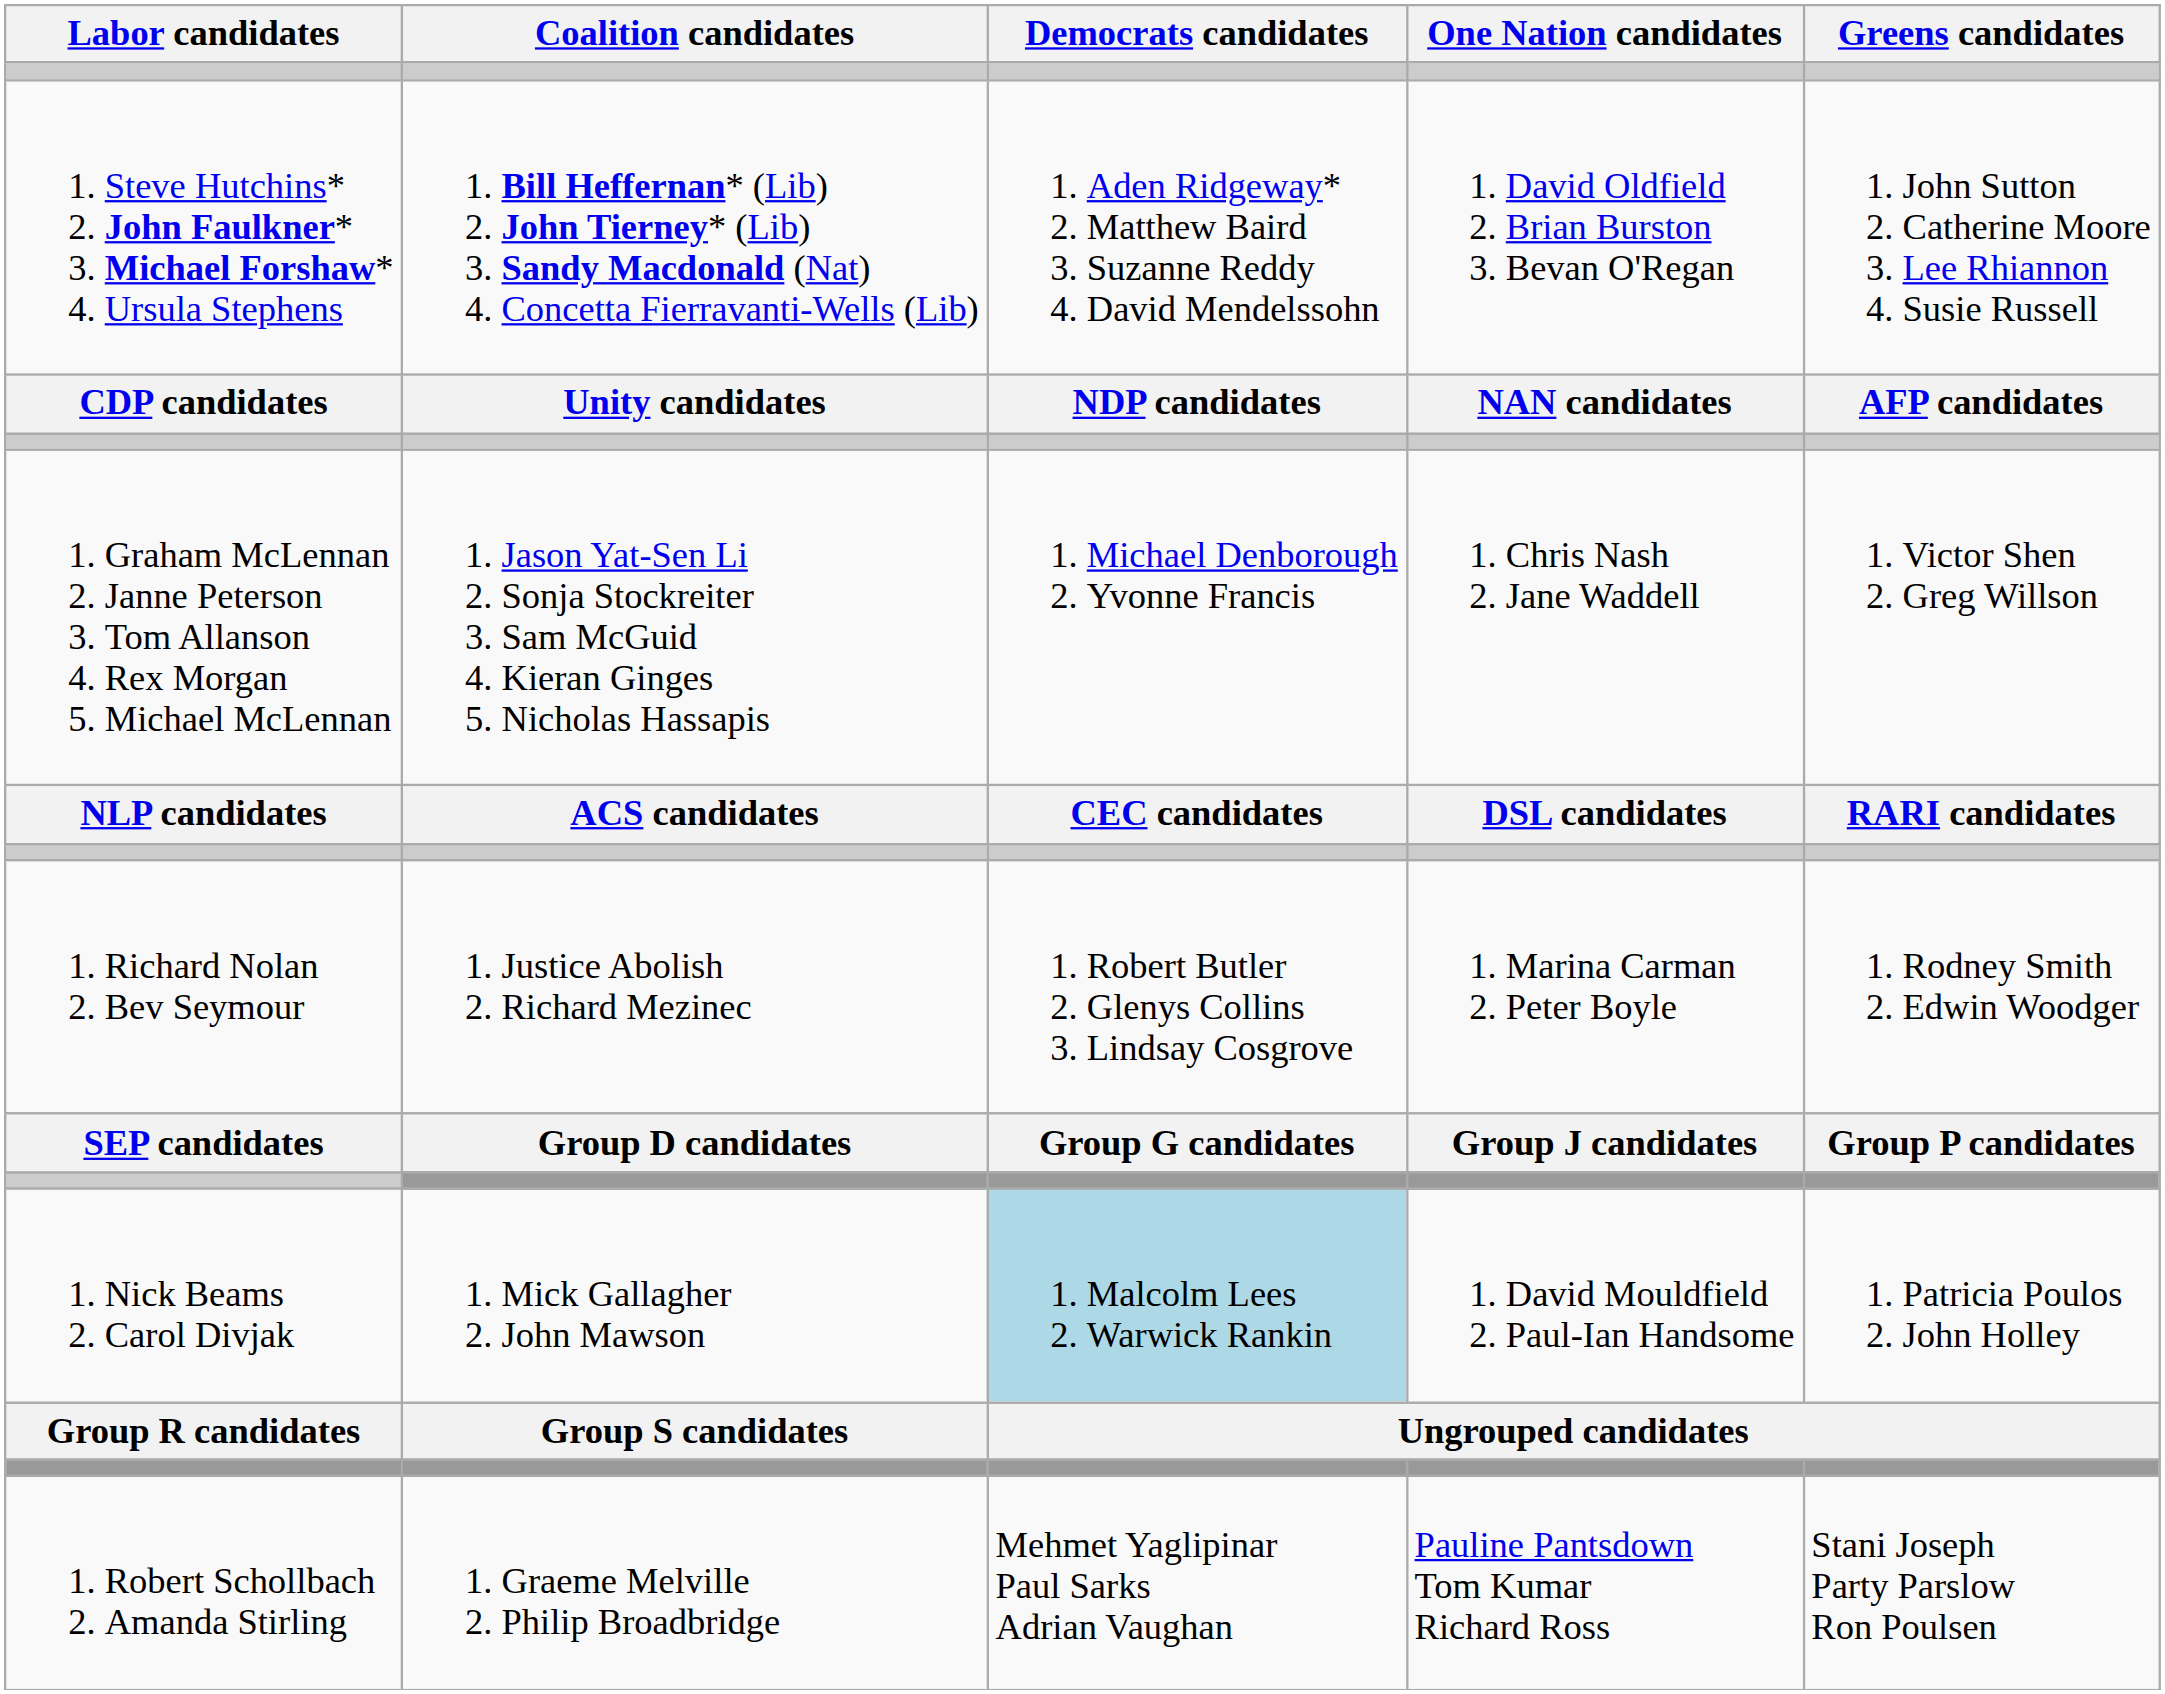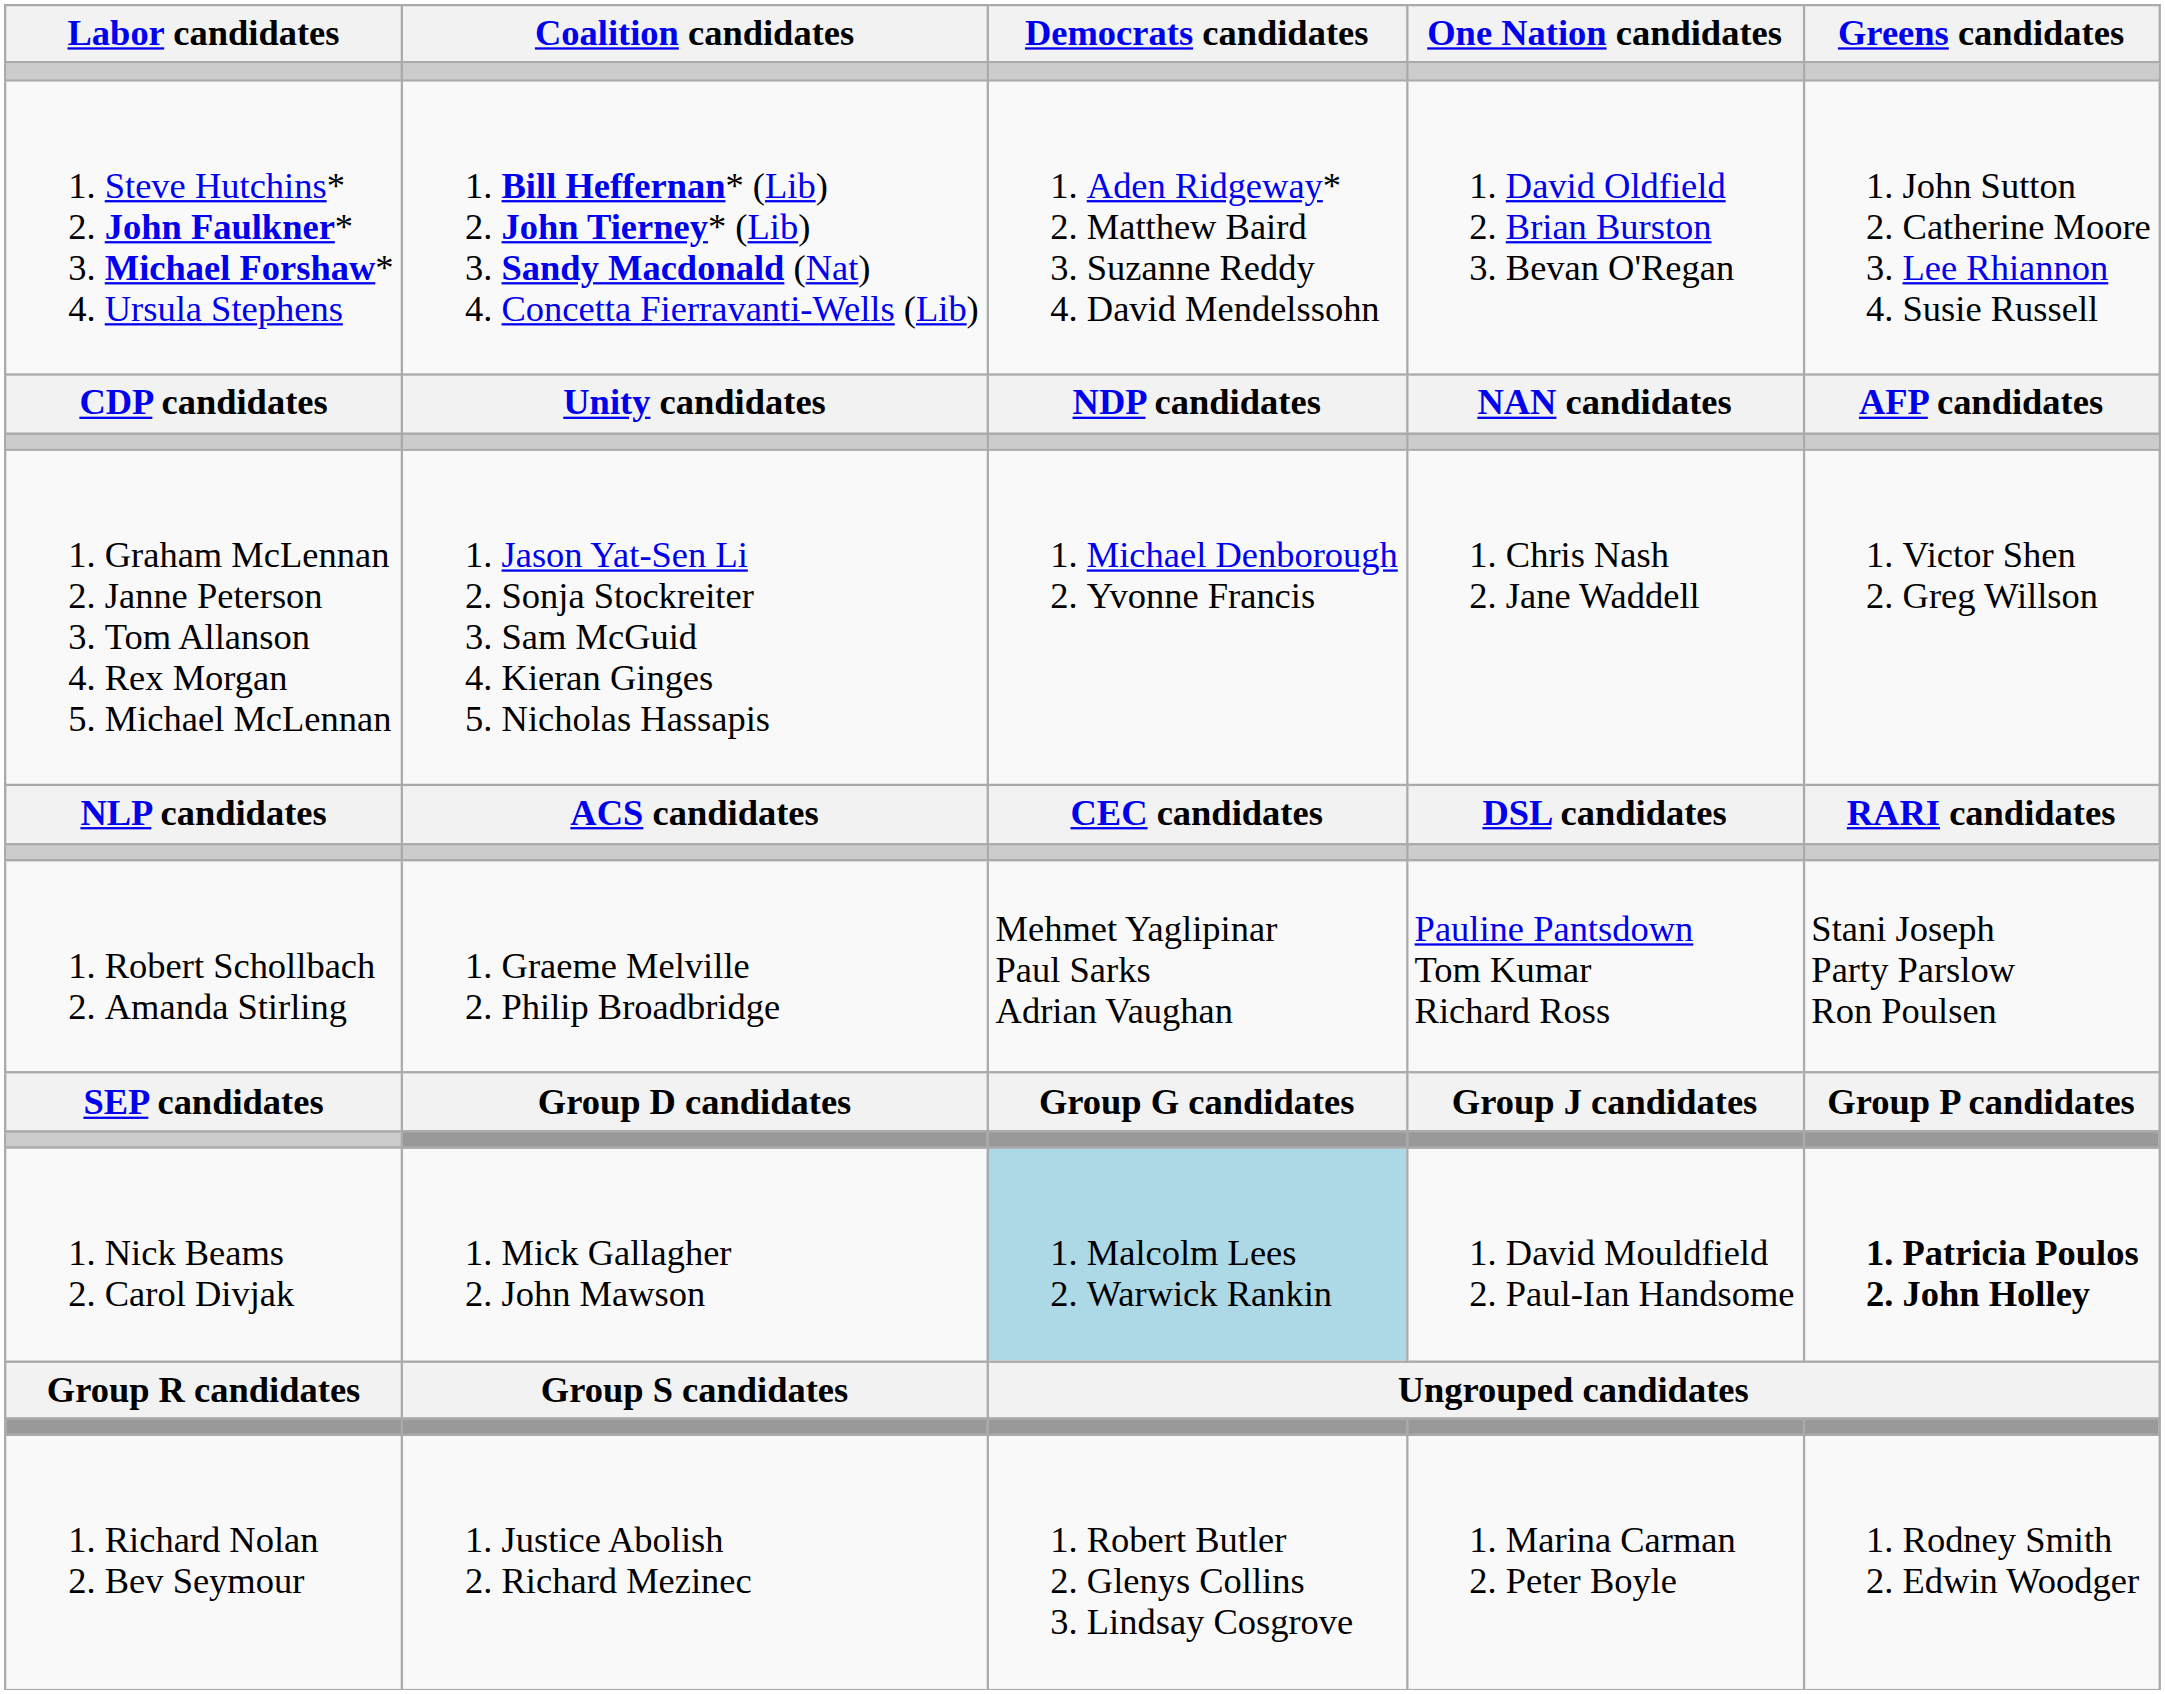rows swapped: (204, 987) <-> (204, 1603)
(1981, 1316) normal -> (1981, 1275) bold
